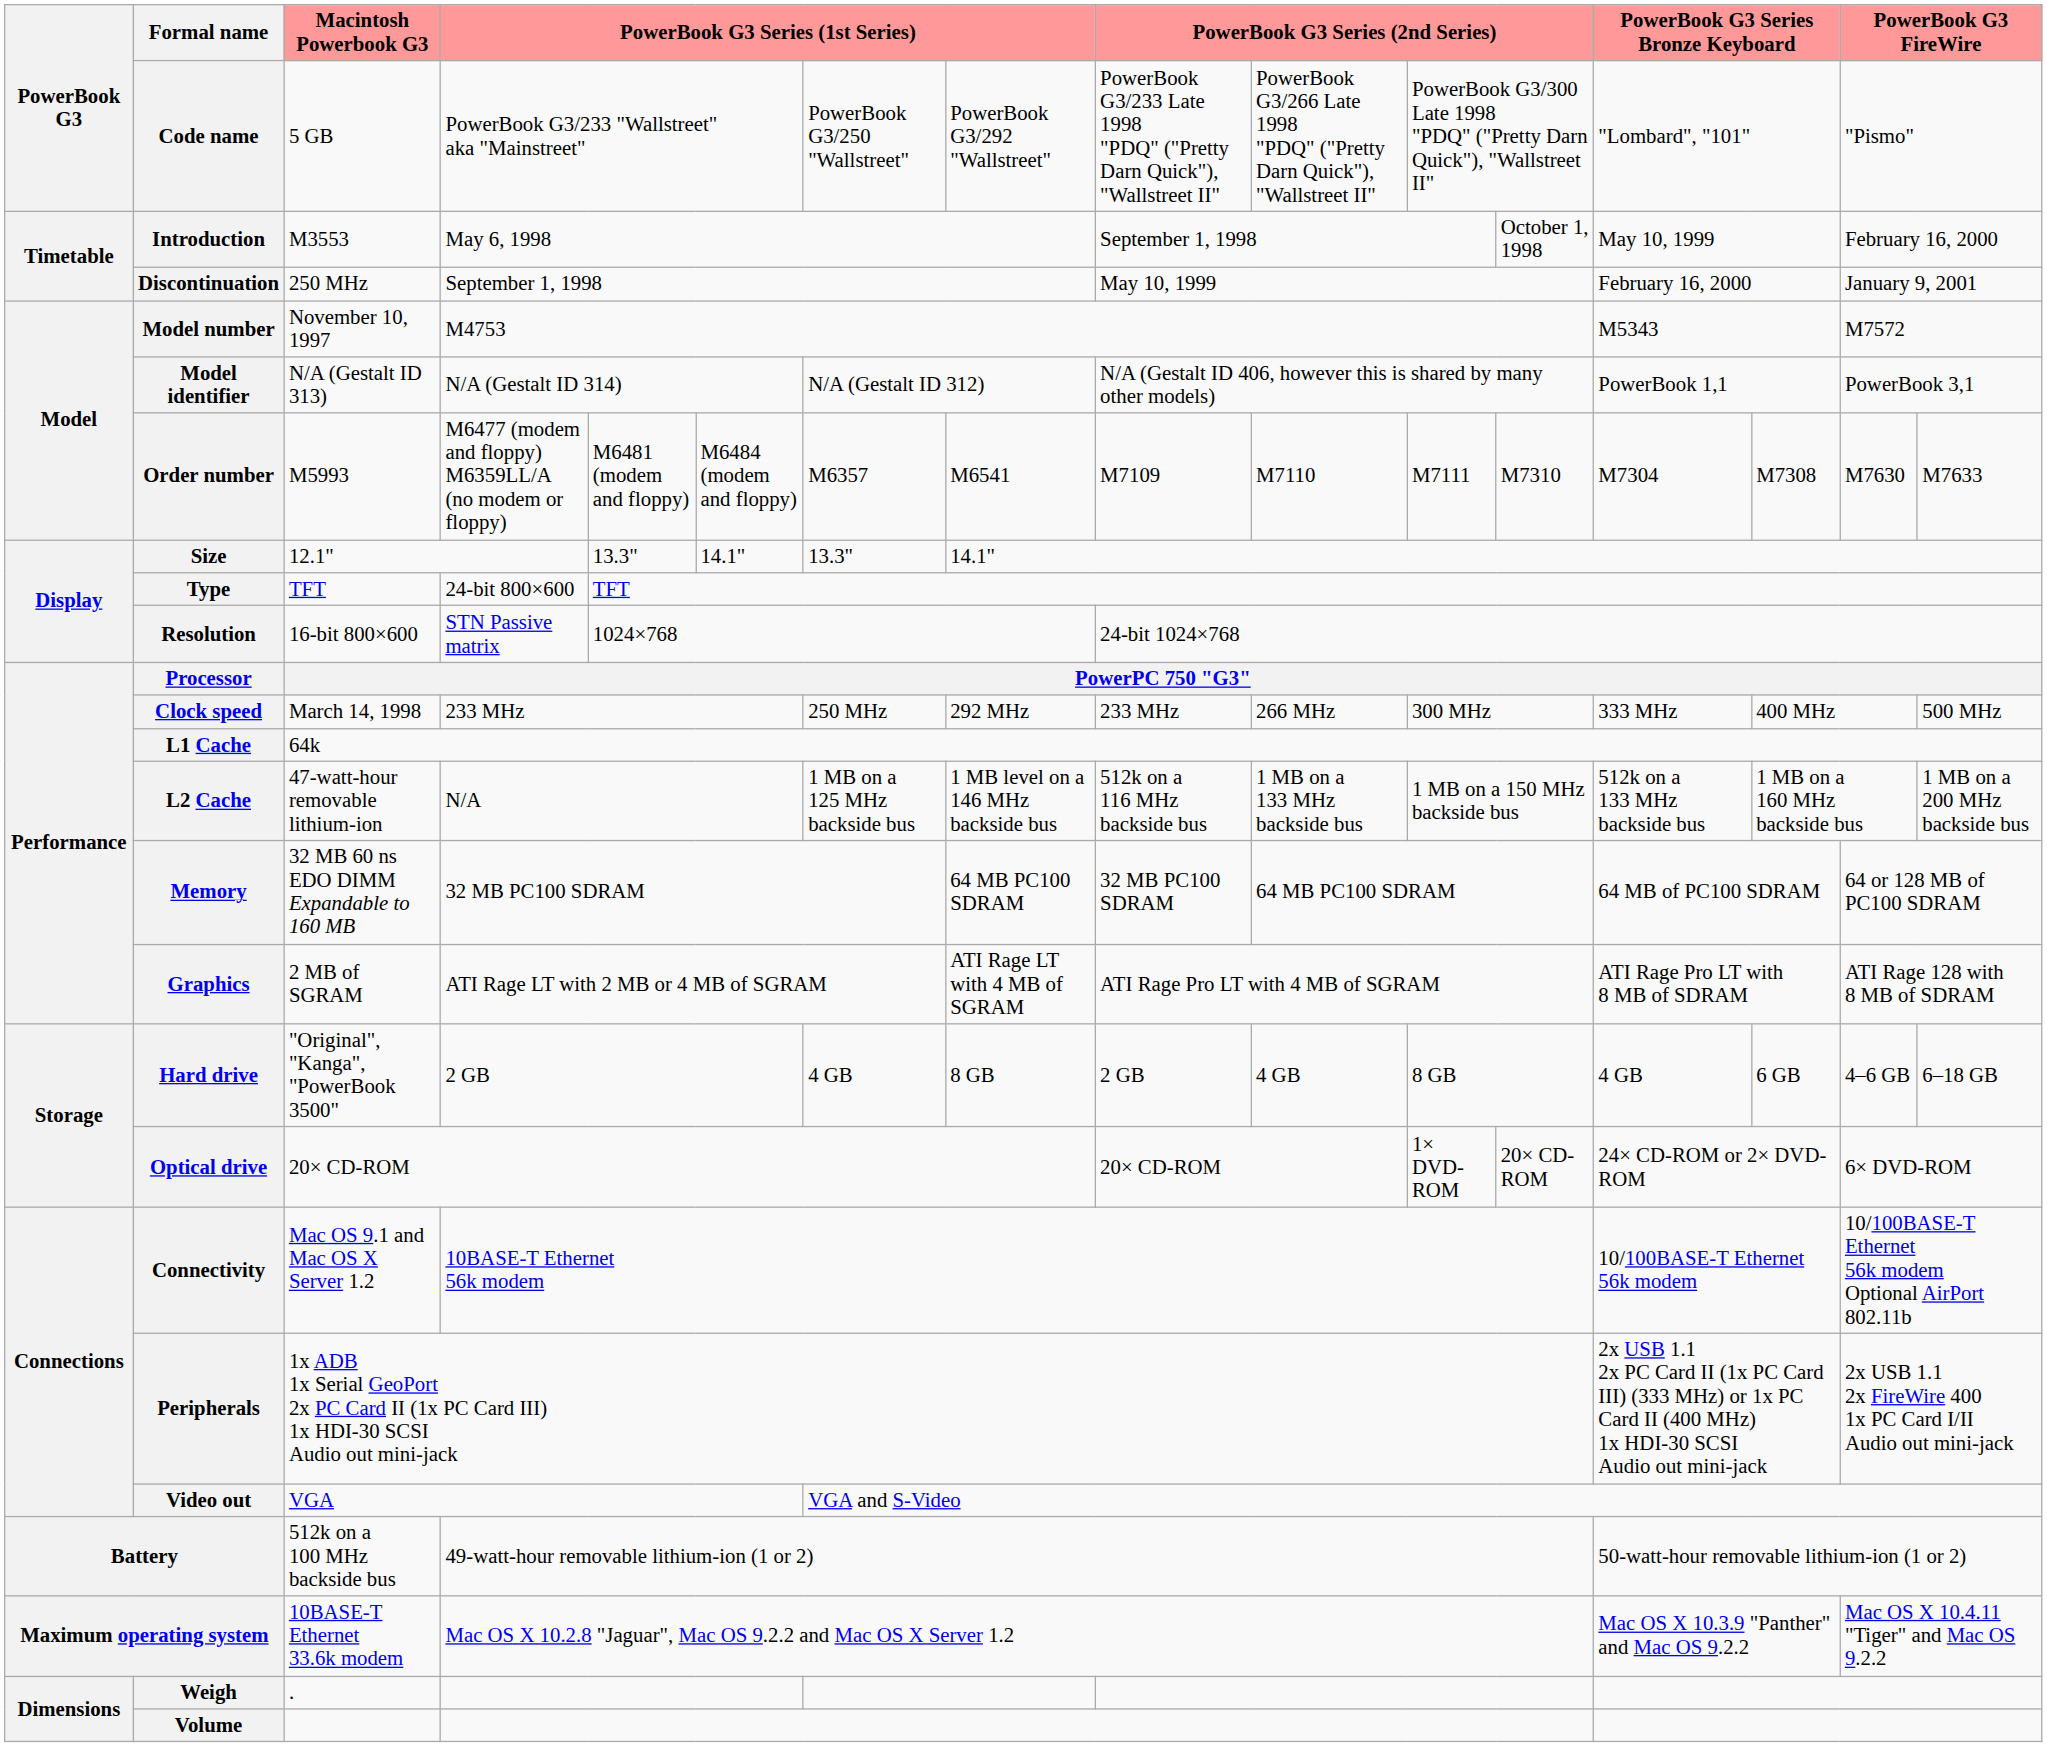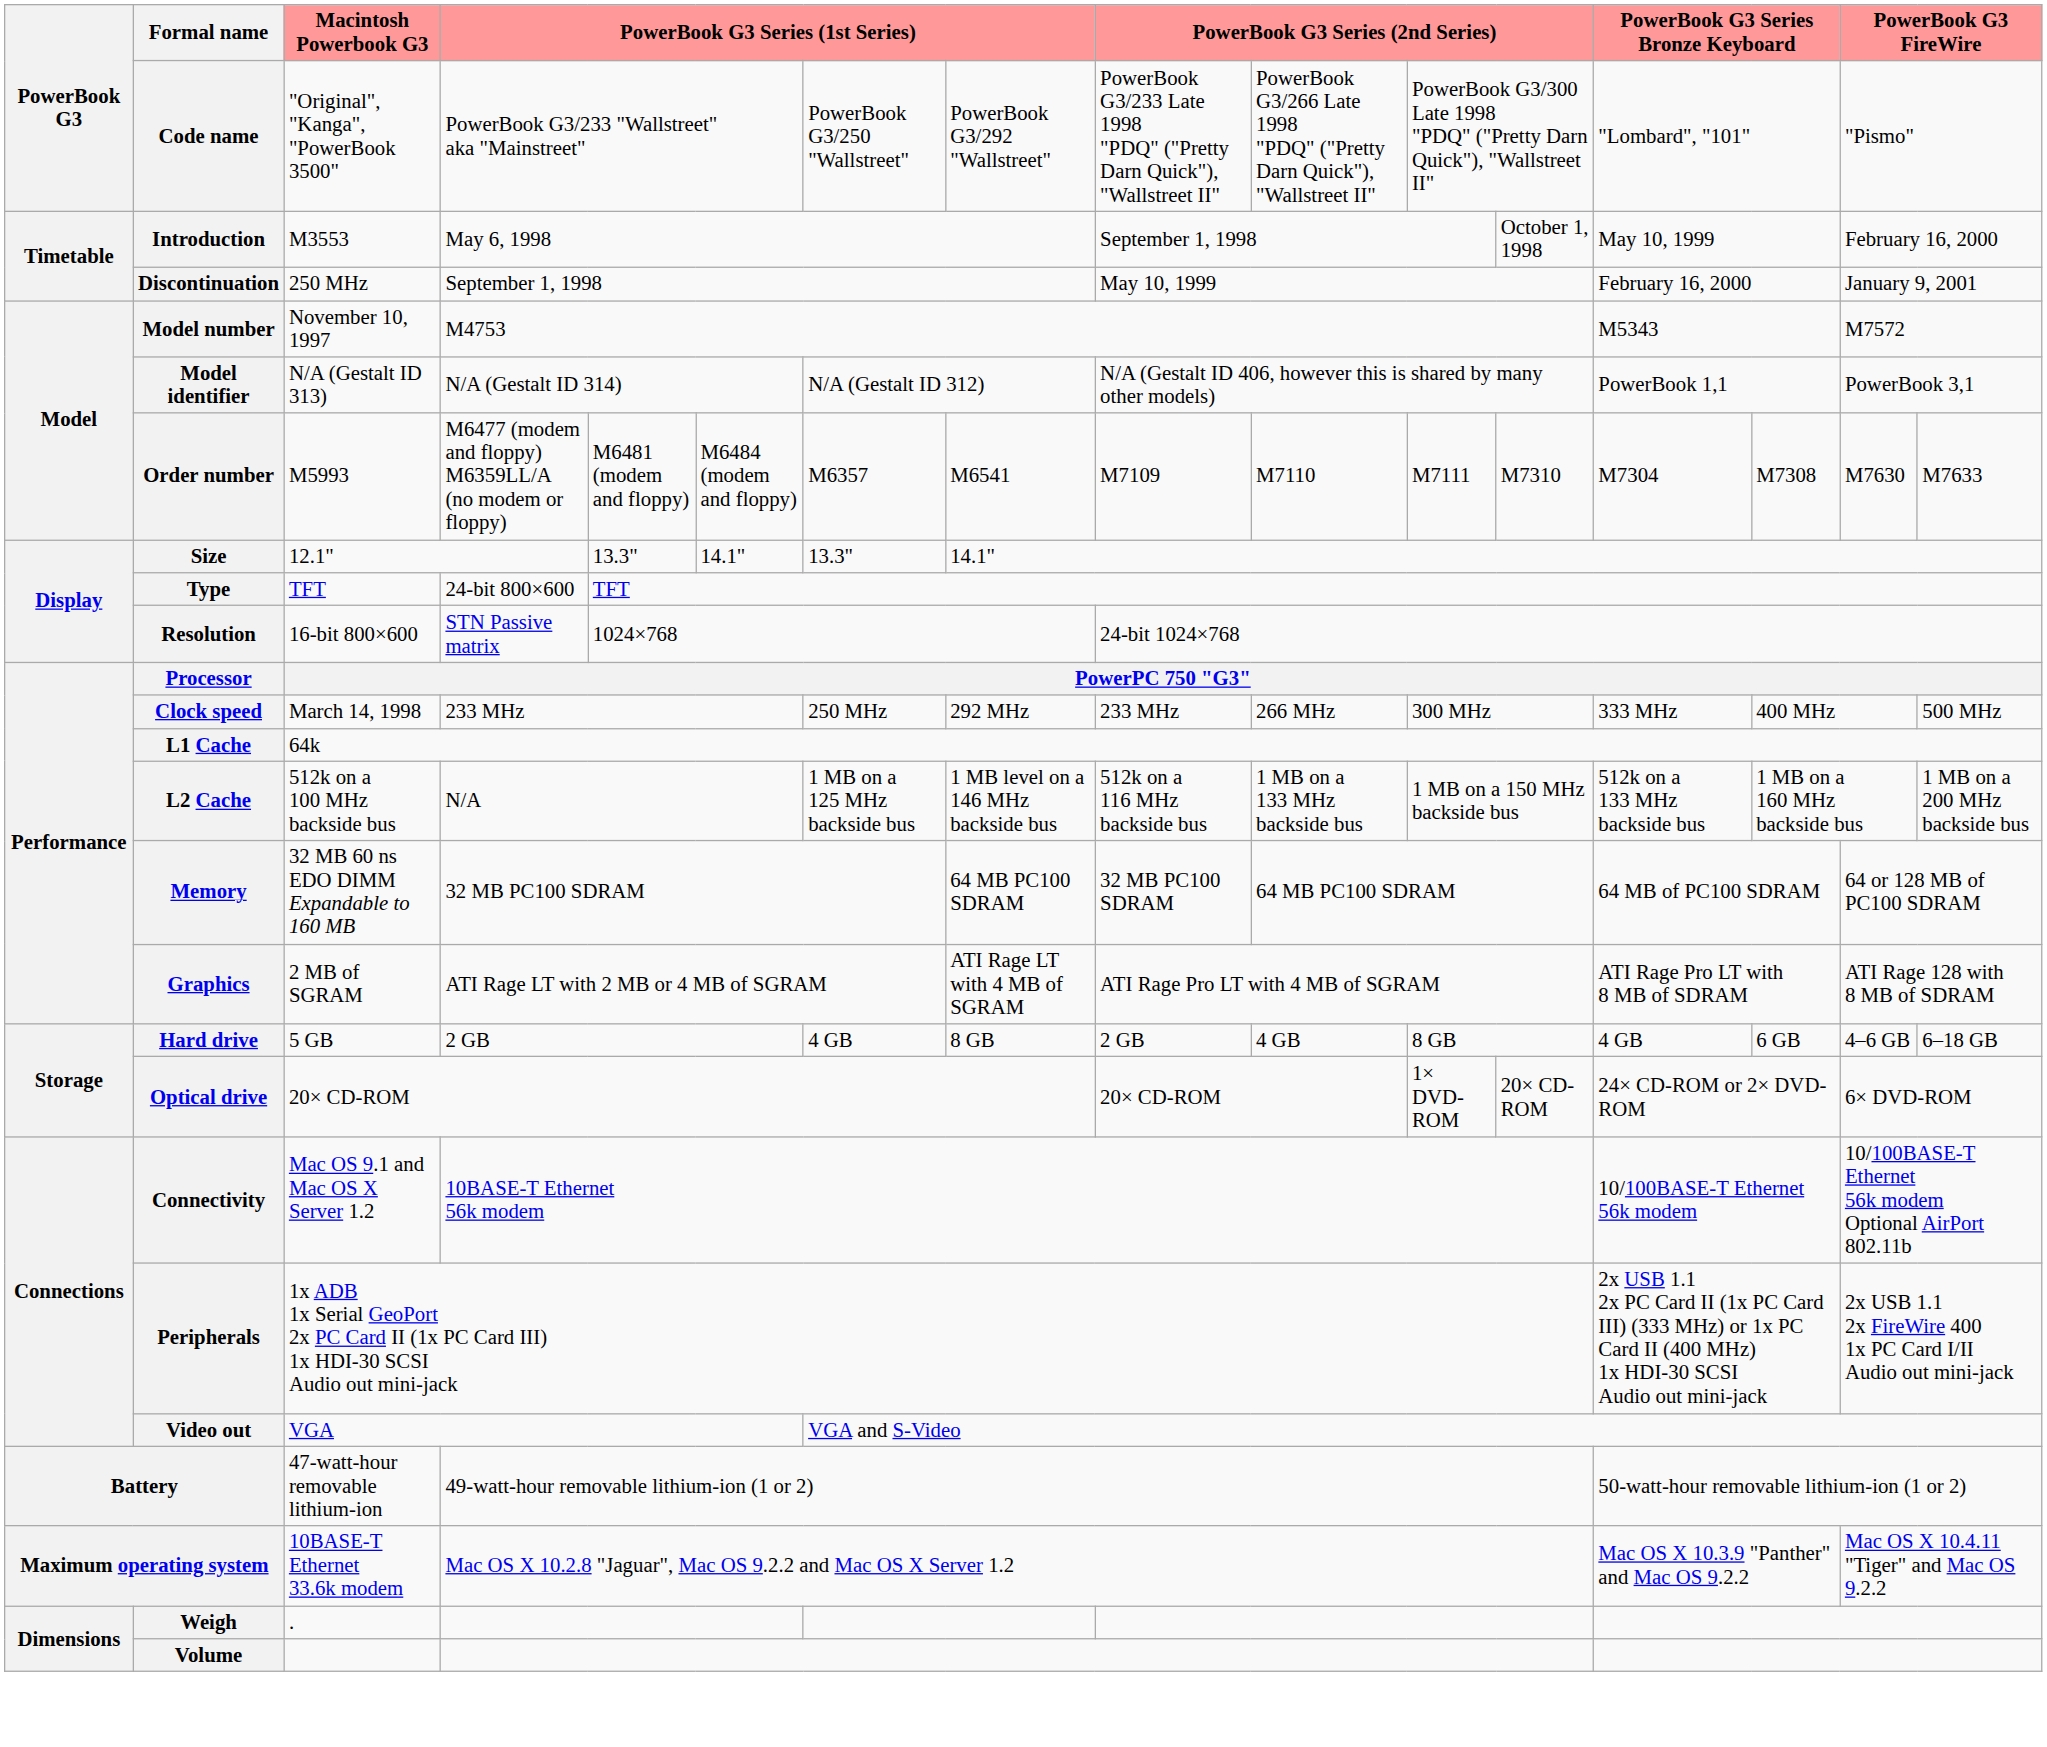(311, 135) 5 GB -> (342, 135) "Original", "Kanga", "PowerBook 3500"
(343, 800) 47-watt-hour removable lithium-ion -> (342, 800) 512k on a 100 MHz backside bus
(342, 1075) "Original", "Kanga", "PowerBook 3500" -> (311, 1040) 5 GB
(342, 1556) 512k on a 100 MHz backside bus -> (343, 1485) 47-watt-hour removable lithium-ion
